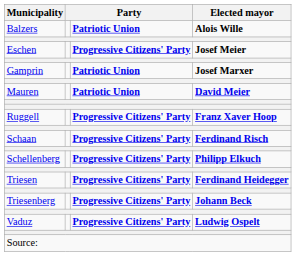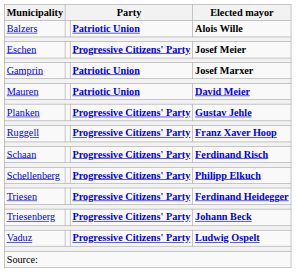+ row: (23, 112)
